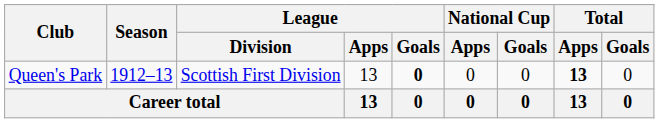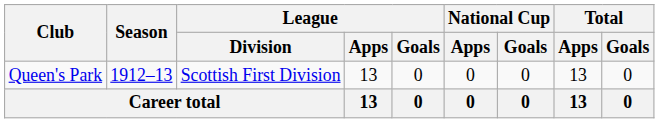(418, 74) bold -> (418, 74) normal
(578, 74) bold -> (578, 74) normal
